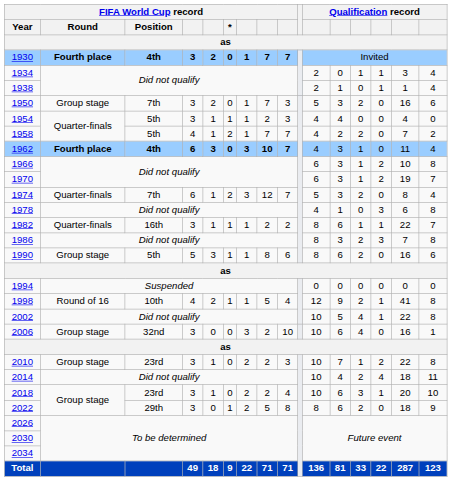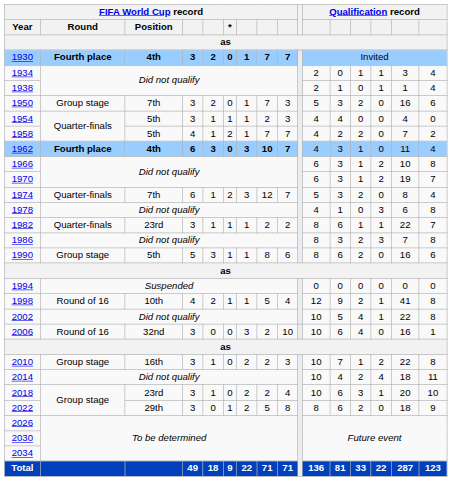(154, 225) 16th -> (154, 225) 23rd
(83, 331) Group stage -> (83, 331) Round of 16
(154, 362) 23rd -> (154, 362) 16th
